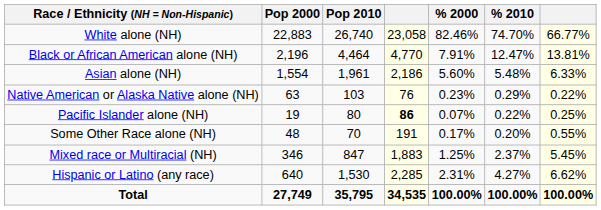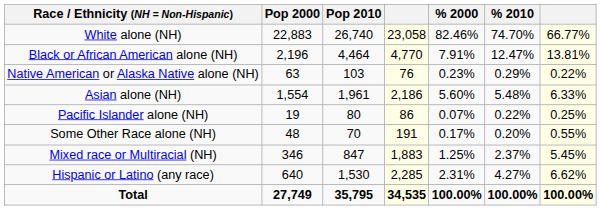rows swapped: (133, 94) <-> (133, 74)
(407, 114) bold -> (407, 114) normal
